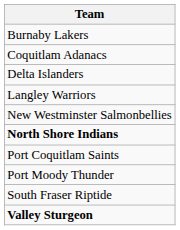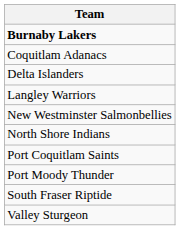(48, 34) normal -> (52, 34) bold
(63, 134) bold -> (59, 134) normal
(50, 214) bold -> (48, 214) normal
